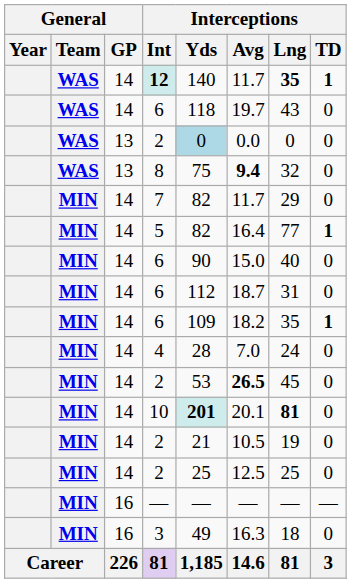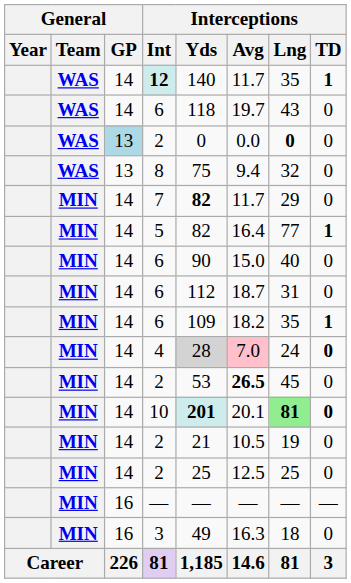(290, 79) bold -> (290, 79) normal
(124, 140) no background -> (124, 140) lightblue background
(201, 140) lightblue background -> (201, 140) no background
(290, 140) normal -> (290, 140) bold
(248, 170) bold -> (248, 170) normal
(201, 200) normal -> (201, 200) bold
(201, 351) no background -> (201, 351) lightgrey background
(248, 351) no background -> (248, 351) pink background
(328, 351) normal -> (328, 351) bold
(290, 412) no background -> (290, 412) lightgreen background
(328, 412) normal -> (328, 412) bold
